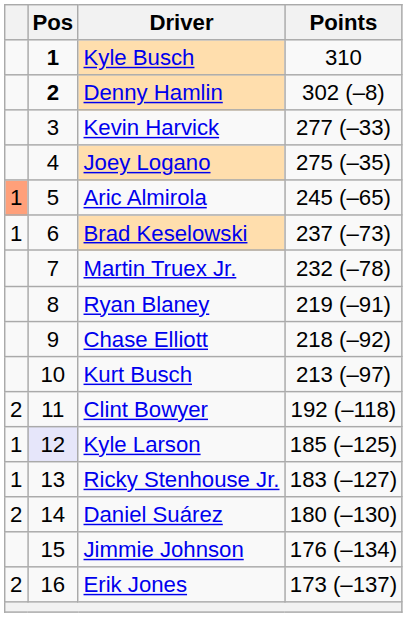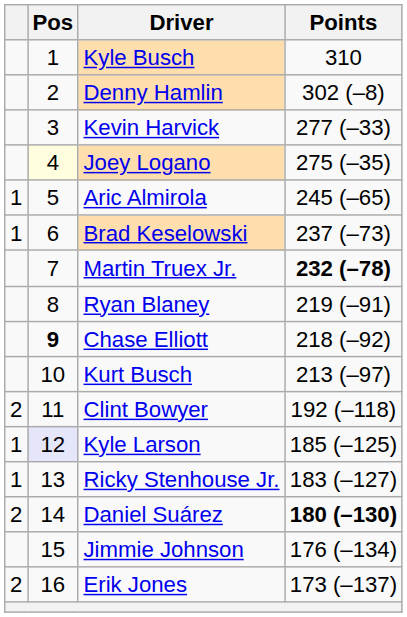(53, 58) bold -> (53, 58) normal
(53, 93) bold -> (53, 93) normal
(53, 163) no background -> (53, 163) lightyellow background
(16, 198) lightsalmon background -> (16, 198) no background
(343, 268) normal -> (343, 268) bold
(53, 339) normal -> (53, 339) bold
(343, 514) normal -> (343, 514) bold
